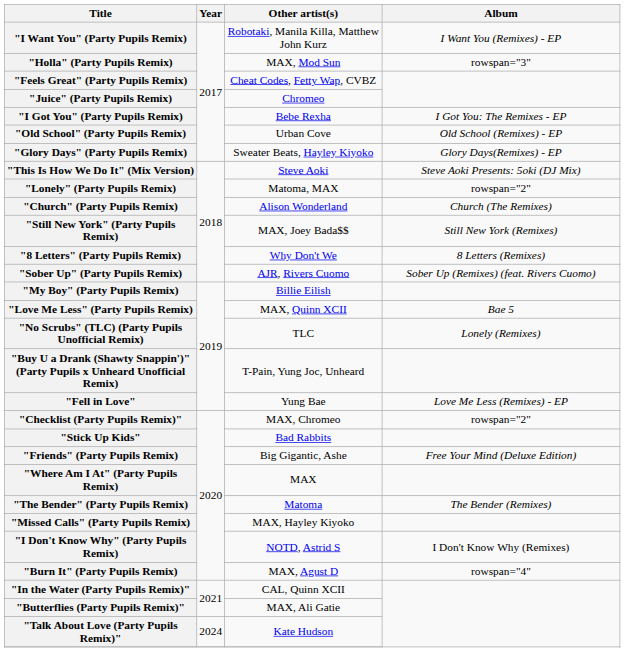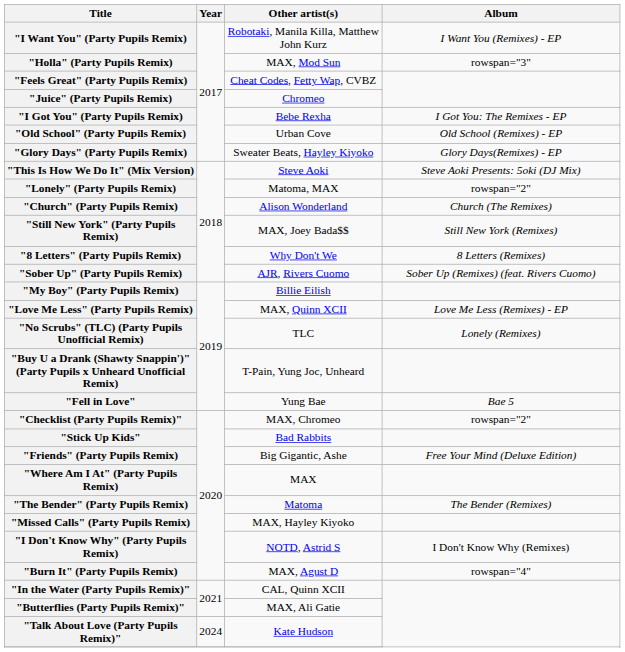(501, 309) Bae 5 -> (501, 309) Love Me Less (Remixes) - EP
(501, 401) Love Me Less (Remixes) - EP -> (501, 401) Bae 5
